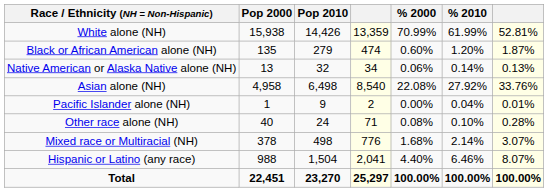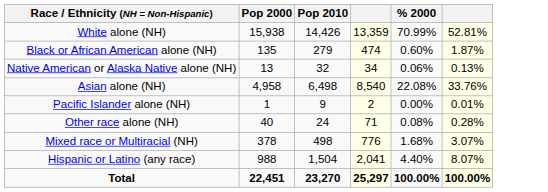- column: (467, 13)
